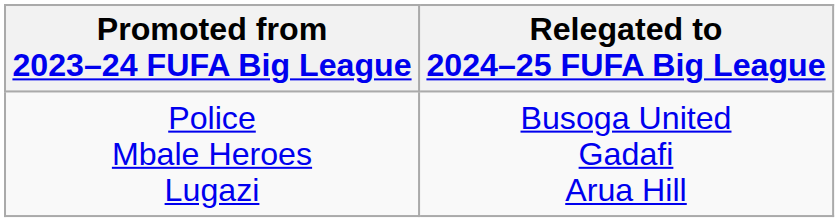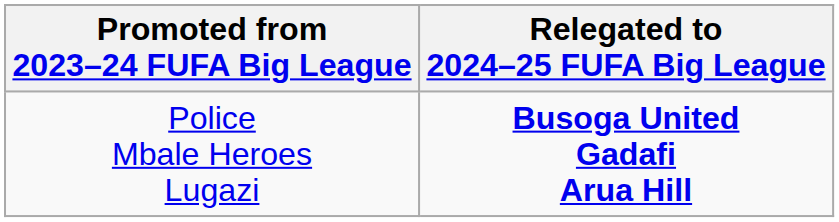(626, 153) normal -> (626, 153) bold
